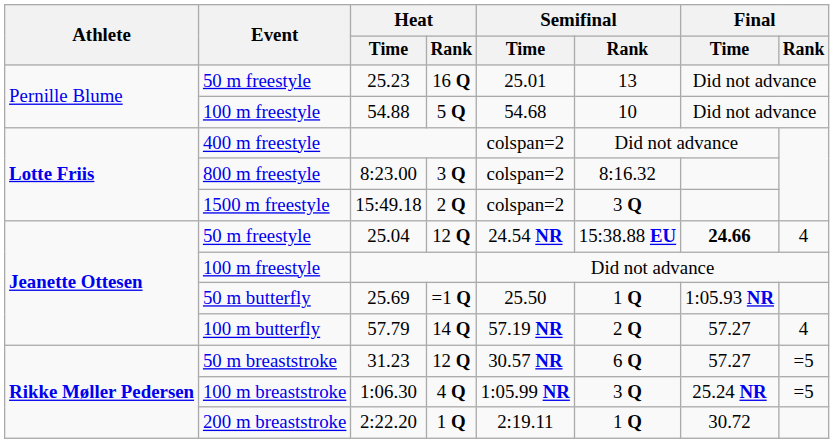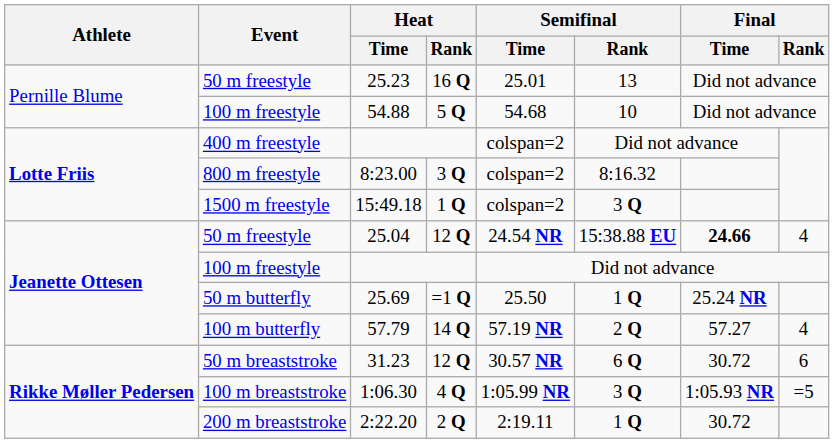(451, 205) 2 Q -> (451, 205) 1 Q
(730, 298) 1:05.93 NR -> (730, 298) 25.24 NR
(730, 361) 57.27 -> (730, 361) 30.72
(804, 361) =5 -> (804, 361) 6
(730, 392) 25.24 NR -> (730, 392) 1:05.93 NR
(451, 423) 1 Q -> (451, 423) 2 Q
